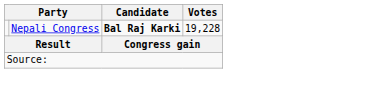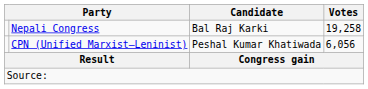(142, 28) bold -> (230, 28) normal
(203, 28) 19,228 -> (343, 28) 19,258
+ row: (99, 44)
